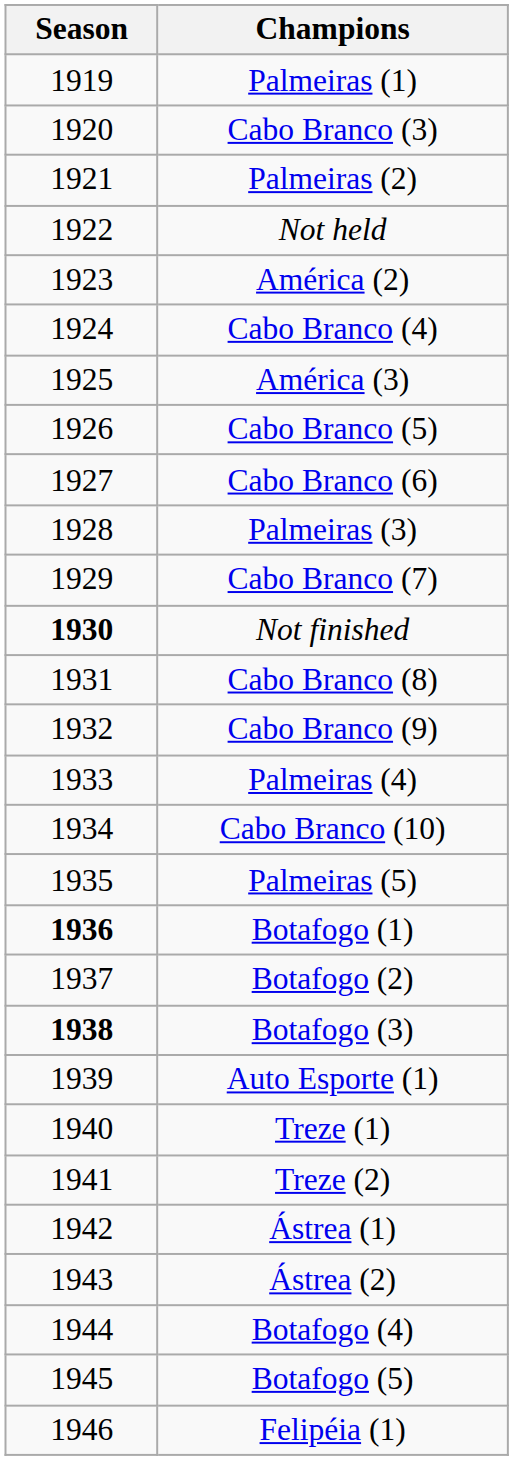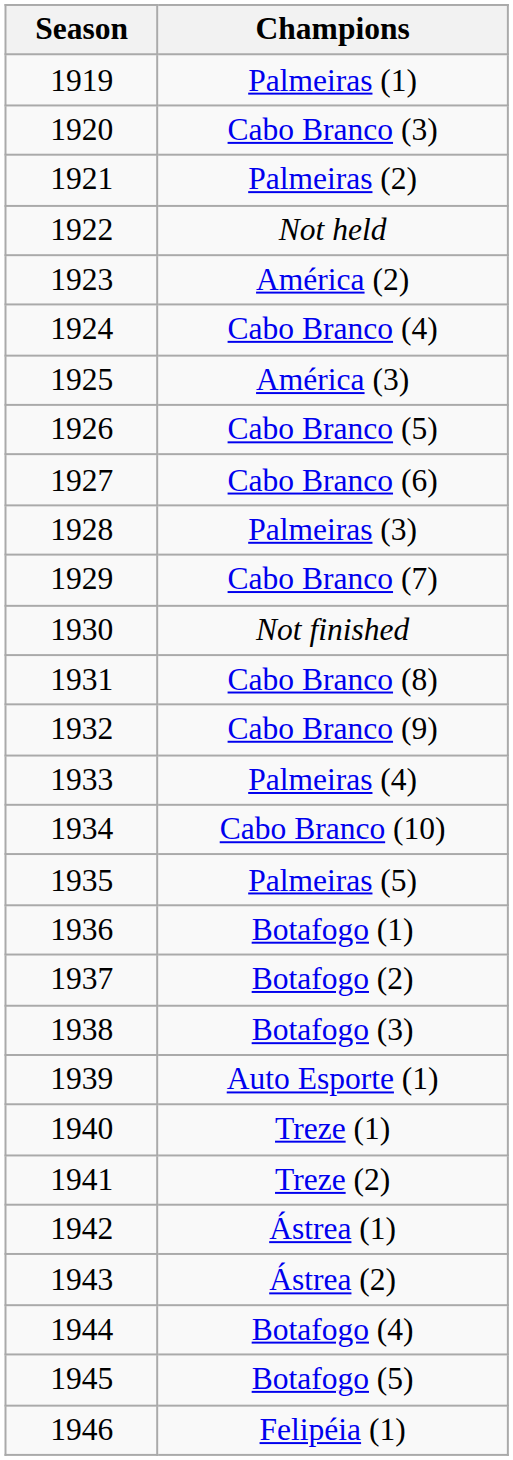(82, 629) bold -> (82, 629) normal
(82, 929) bold -> (82, 929) normal
(82, 1029) bold -> (82, 1029) normal
